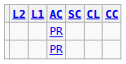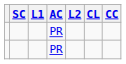columns swapped: (19, 13) <-> (75, 13)
